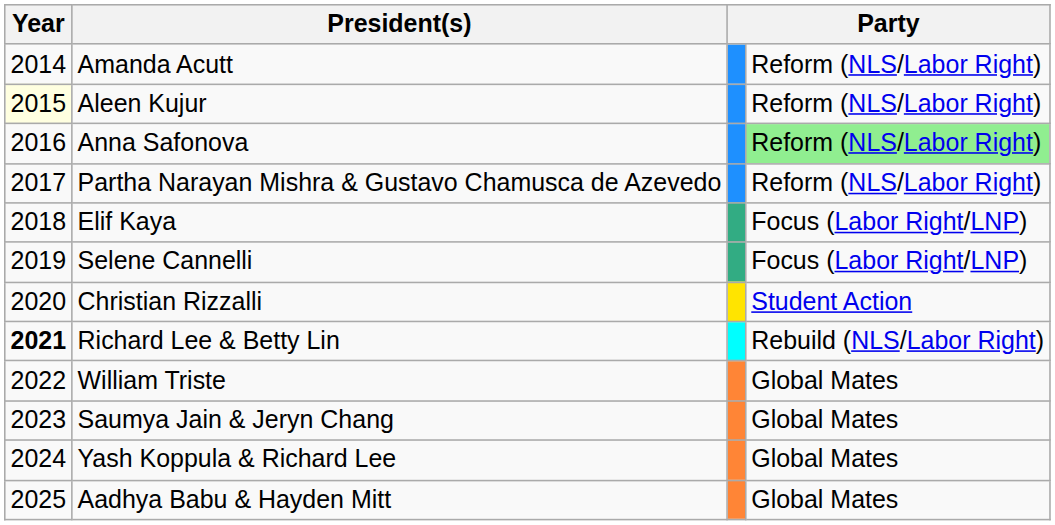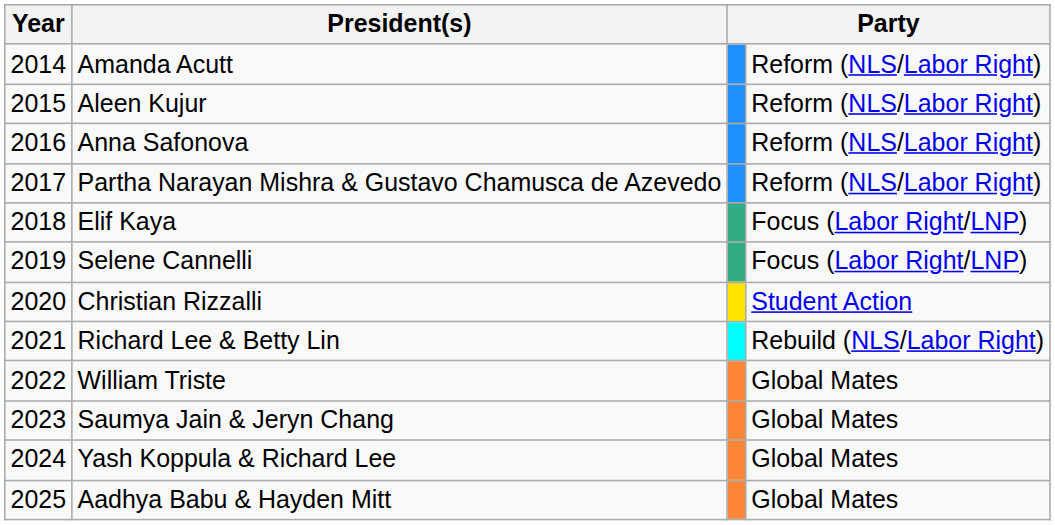(38, 103) lightyellow background -> (38, 103) no background
(896, 143) lightgreen background -> (896, 143) no background
(38, 340) bold -> (38, 340) normal
